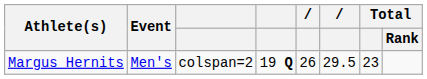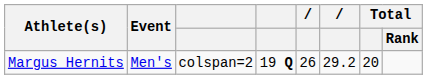(339, 62) 29.5 -> (339, 62) 29.2
(371, 62) 23 -> (371, 62) 20
